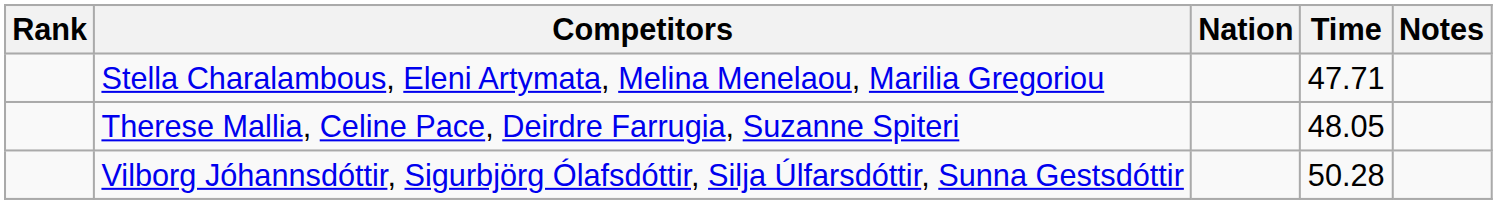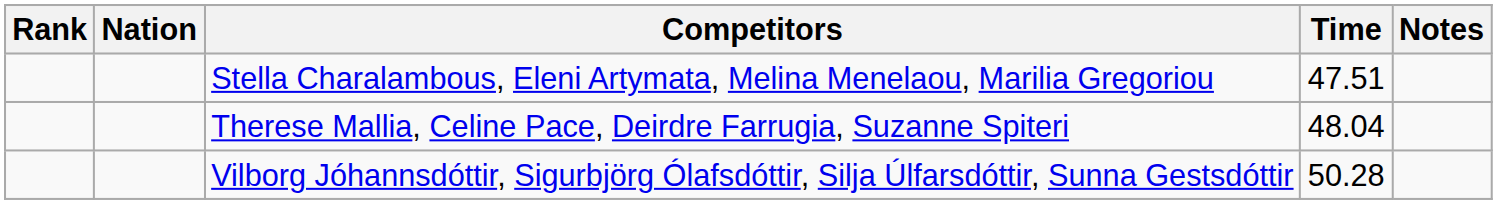columns swapped: (1246, 30) <-> (643, 30)
(1346, 78) 47.71 -> (1346, 78) 47.51
(1346, 127) 48.05 -> (1346, 127) 48.04
